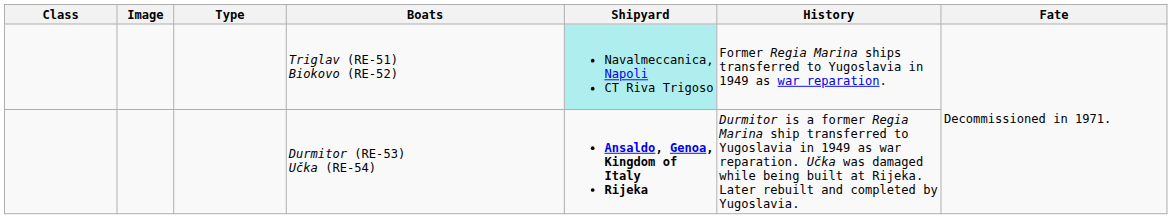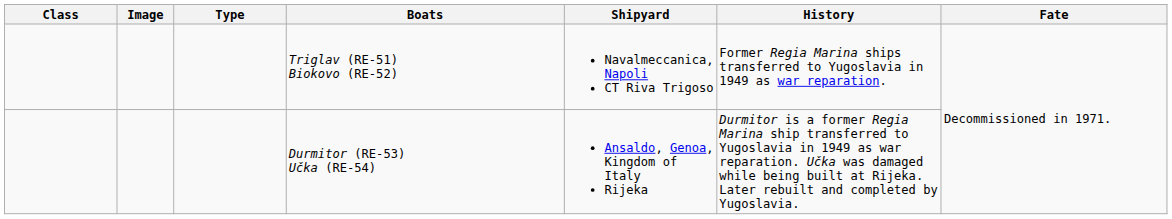(640, 61) paleturquoise background -> (640, 61) no background
(640, 169) bold -> (640, 169) normal
